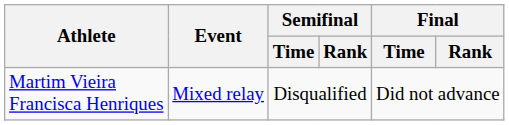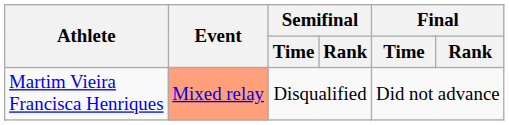(218, 93) no background -> (218, 93) lightsalmon background
